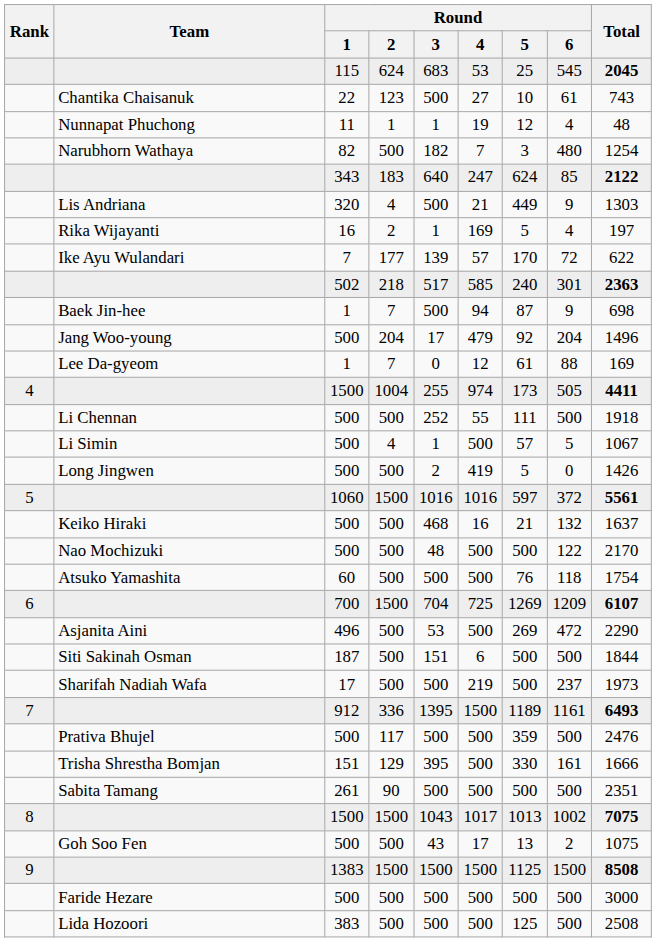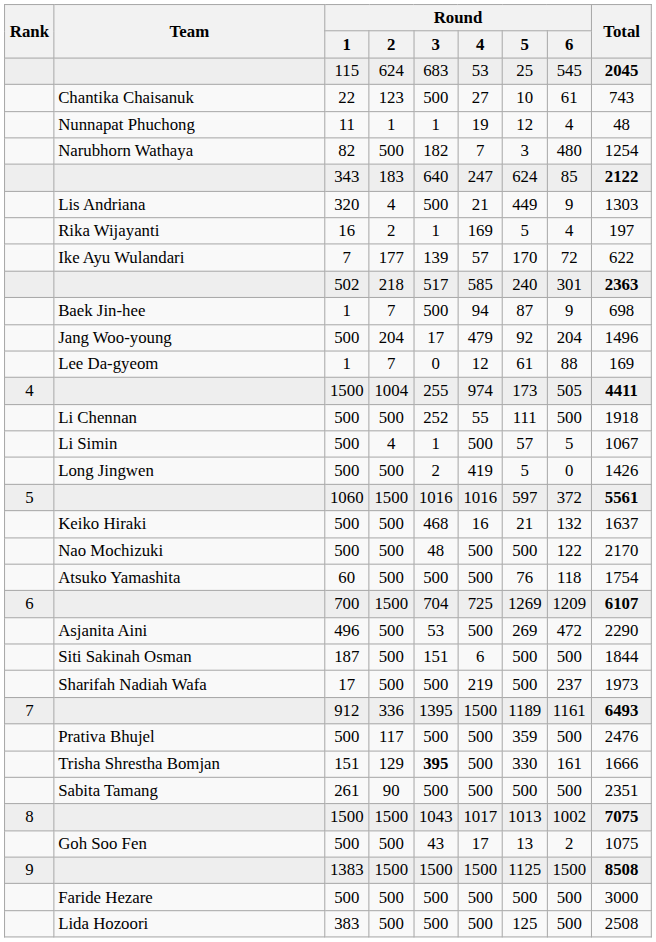(436, 763) normal -> (436, 763) bold
